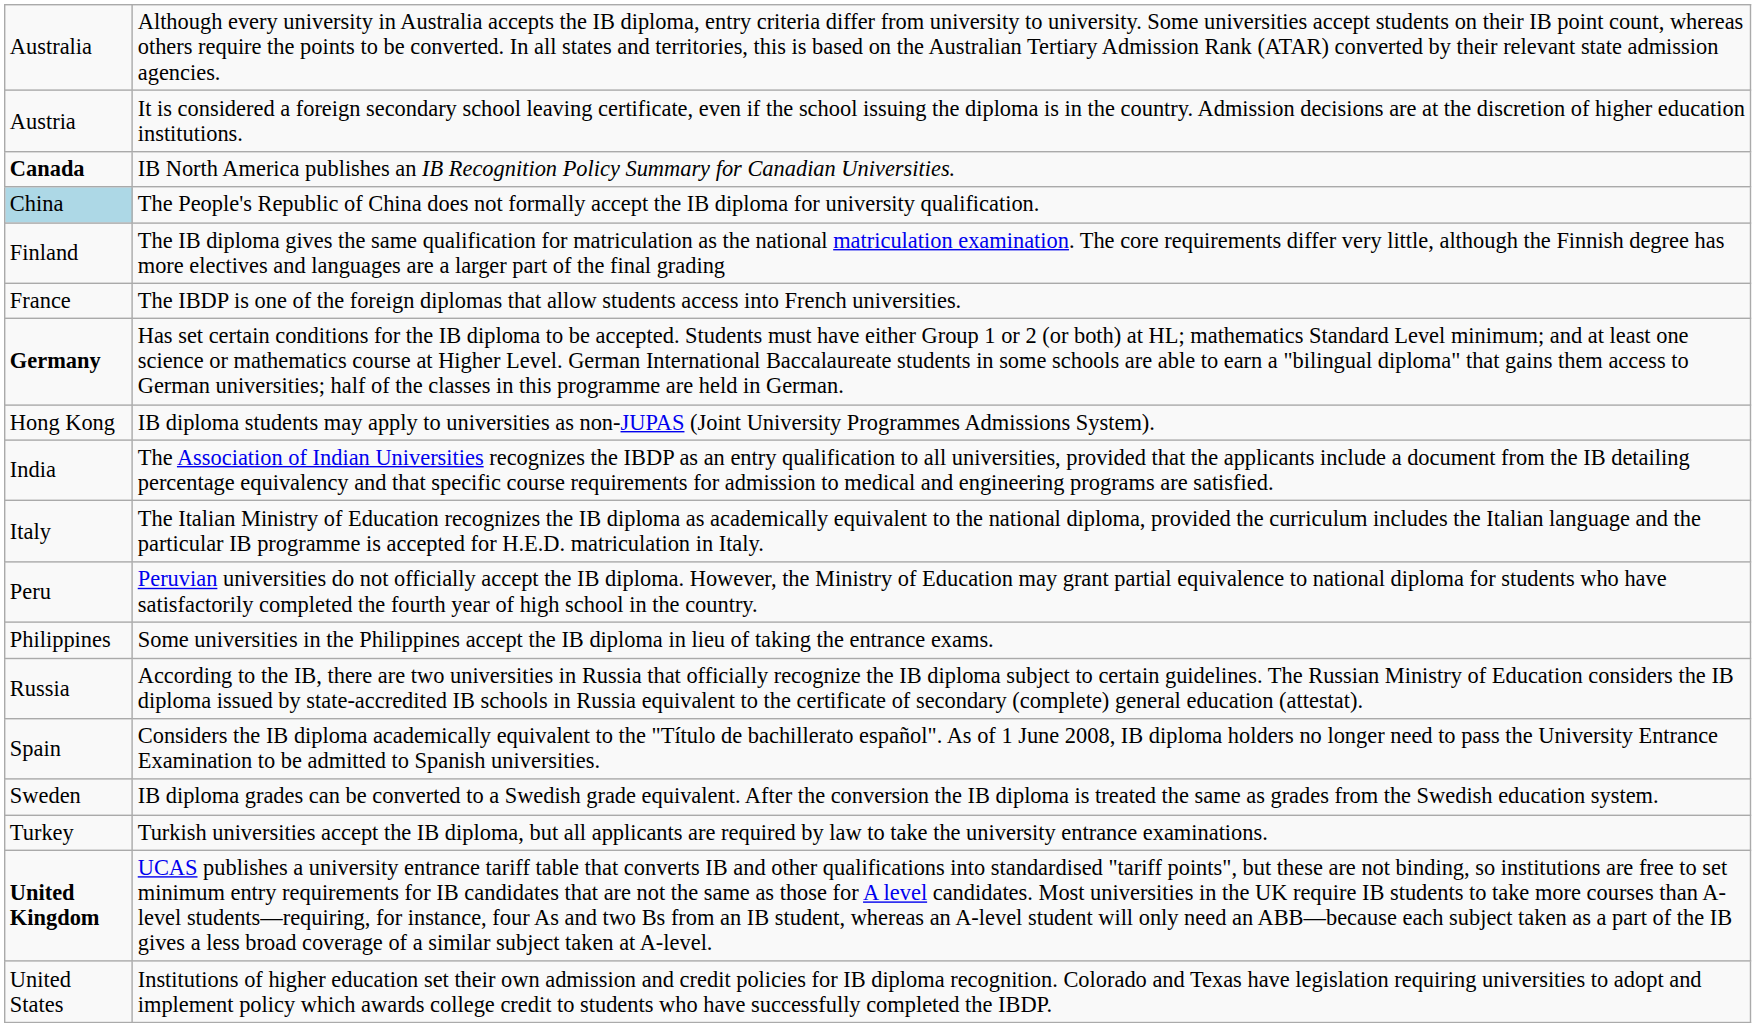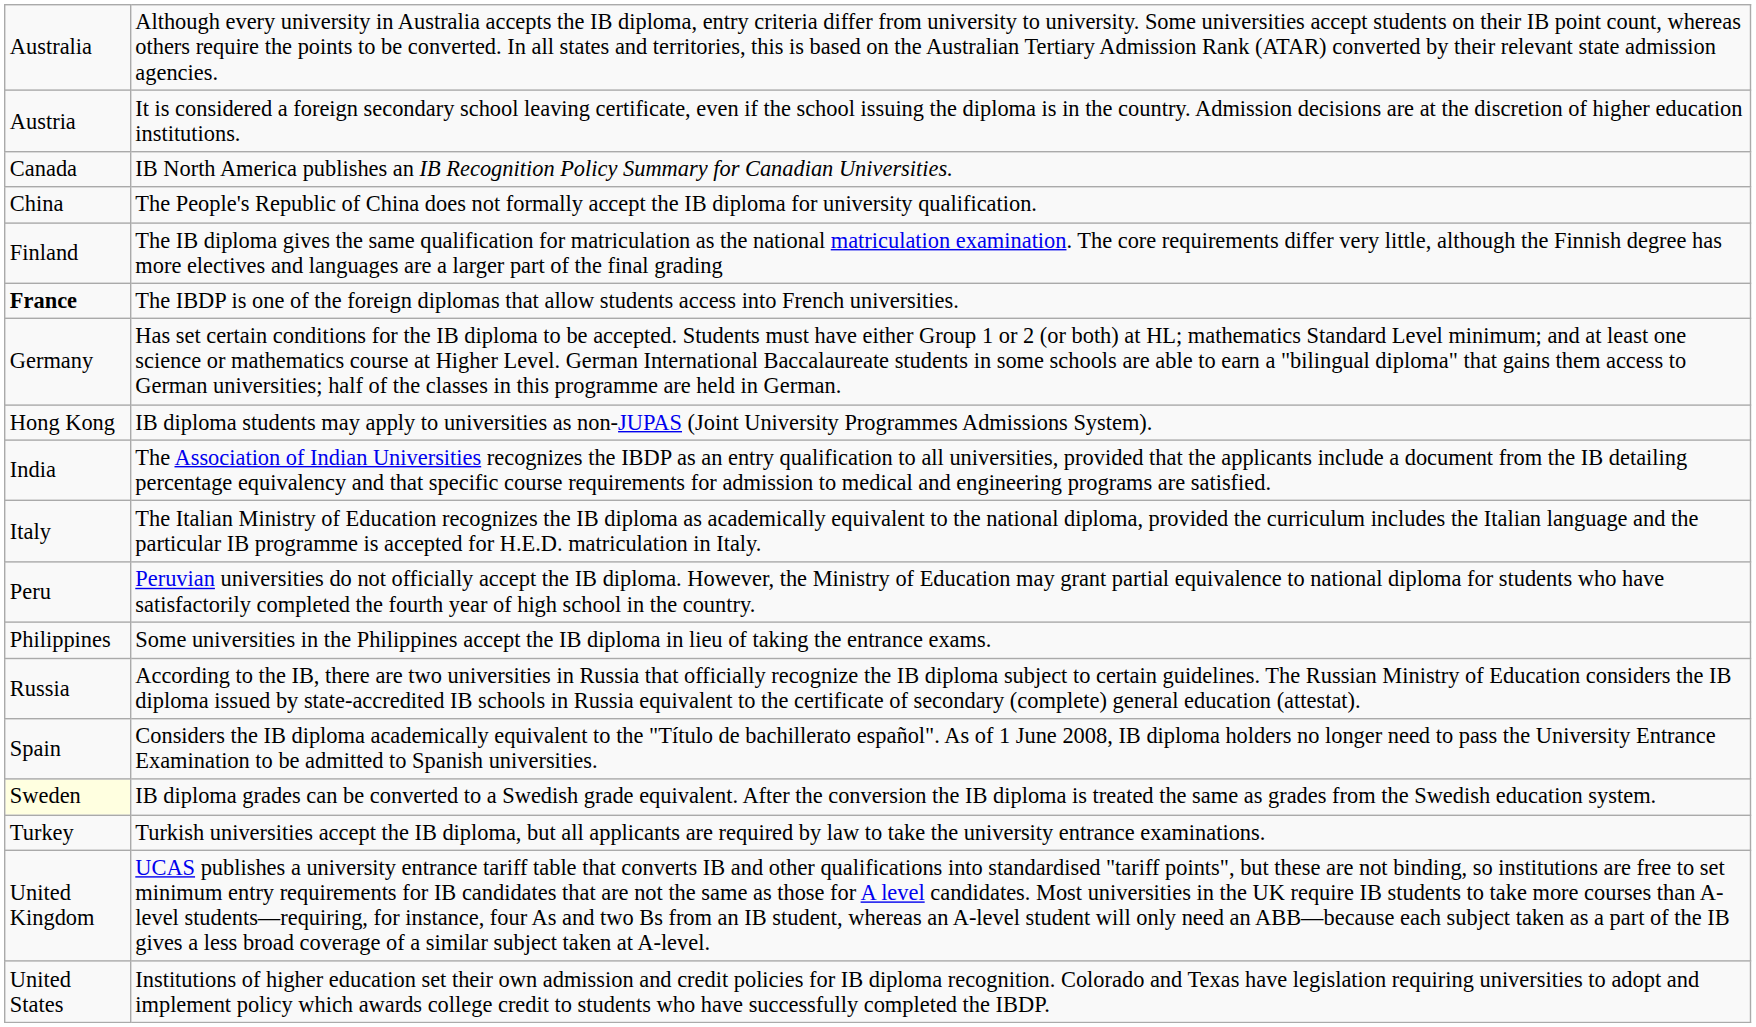(47, 168) bold -> (43, 168) normal
(37, 204) lightblue background -> (37, 204) no background
(40, 300) normal -> (43, 300) bold
(55, 361) bold -> (52, 361) normal
(45, 796) no background -> (45, 796) lightyellow background
(55, 905) bold -> (52, 905) normal
